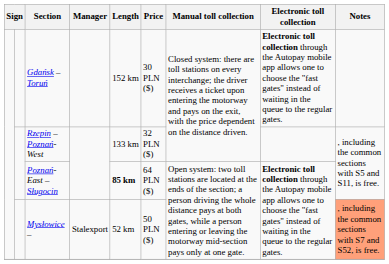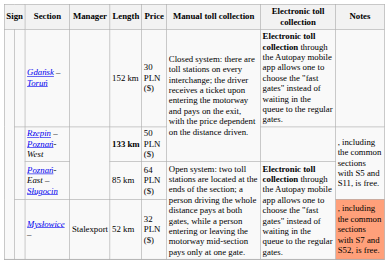(125, 144) normal -> (126, 144) bold
(151, 144) 32 PLN ($) -> (152, 144) 50 PLN ($)
(124, 180) bold -> (123, 180) normal
(151, 229) 50 PLN ($) -> (152, 229) 32 PLN ($)
